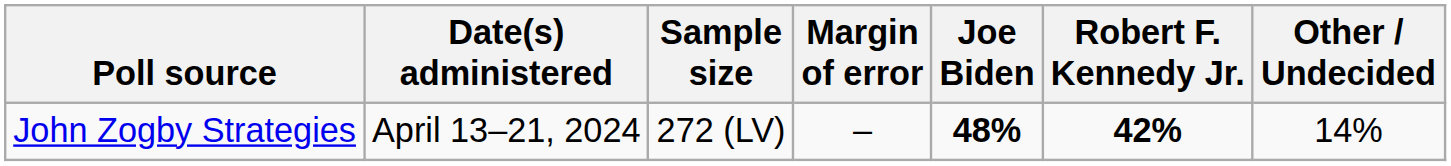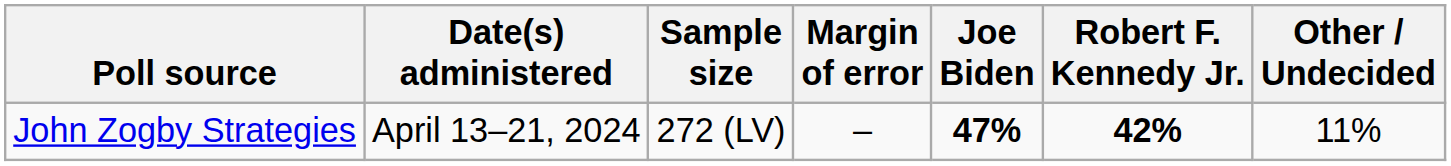(987, 130) 48% -> (987, 130) 47%
(1348, 130) 14% -> (1348, 130) 11%
